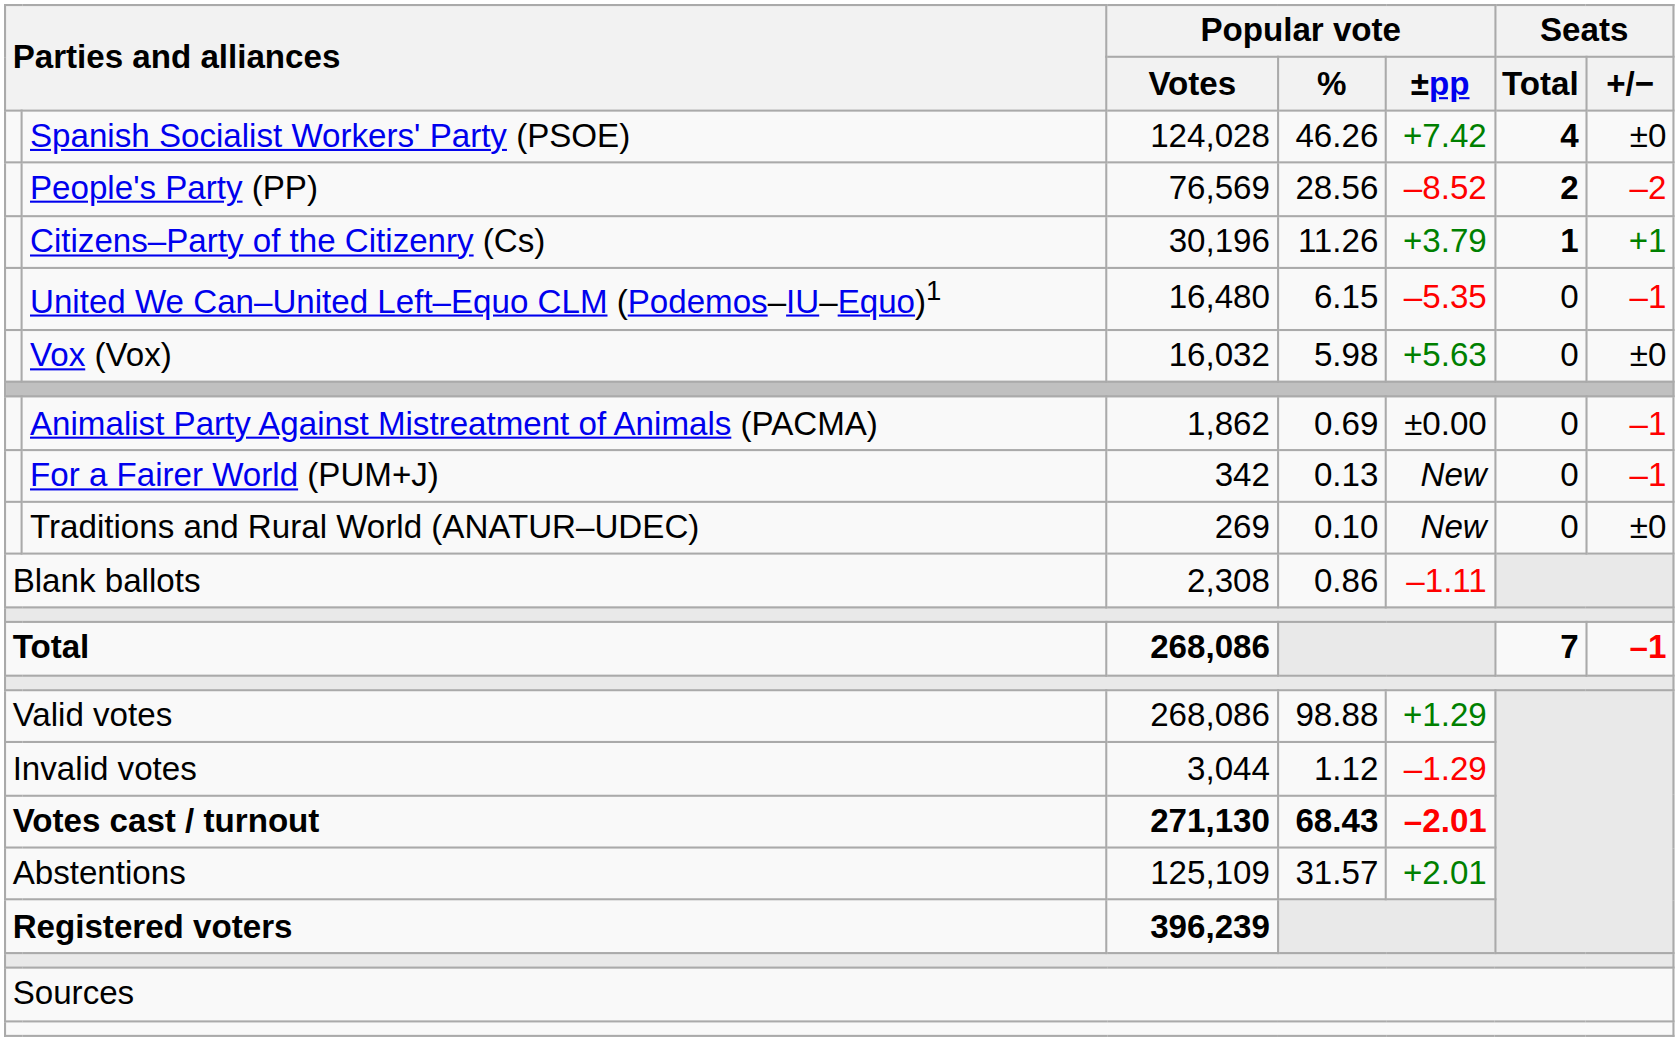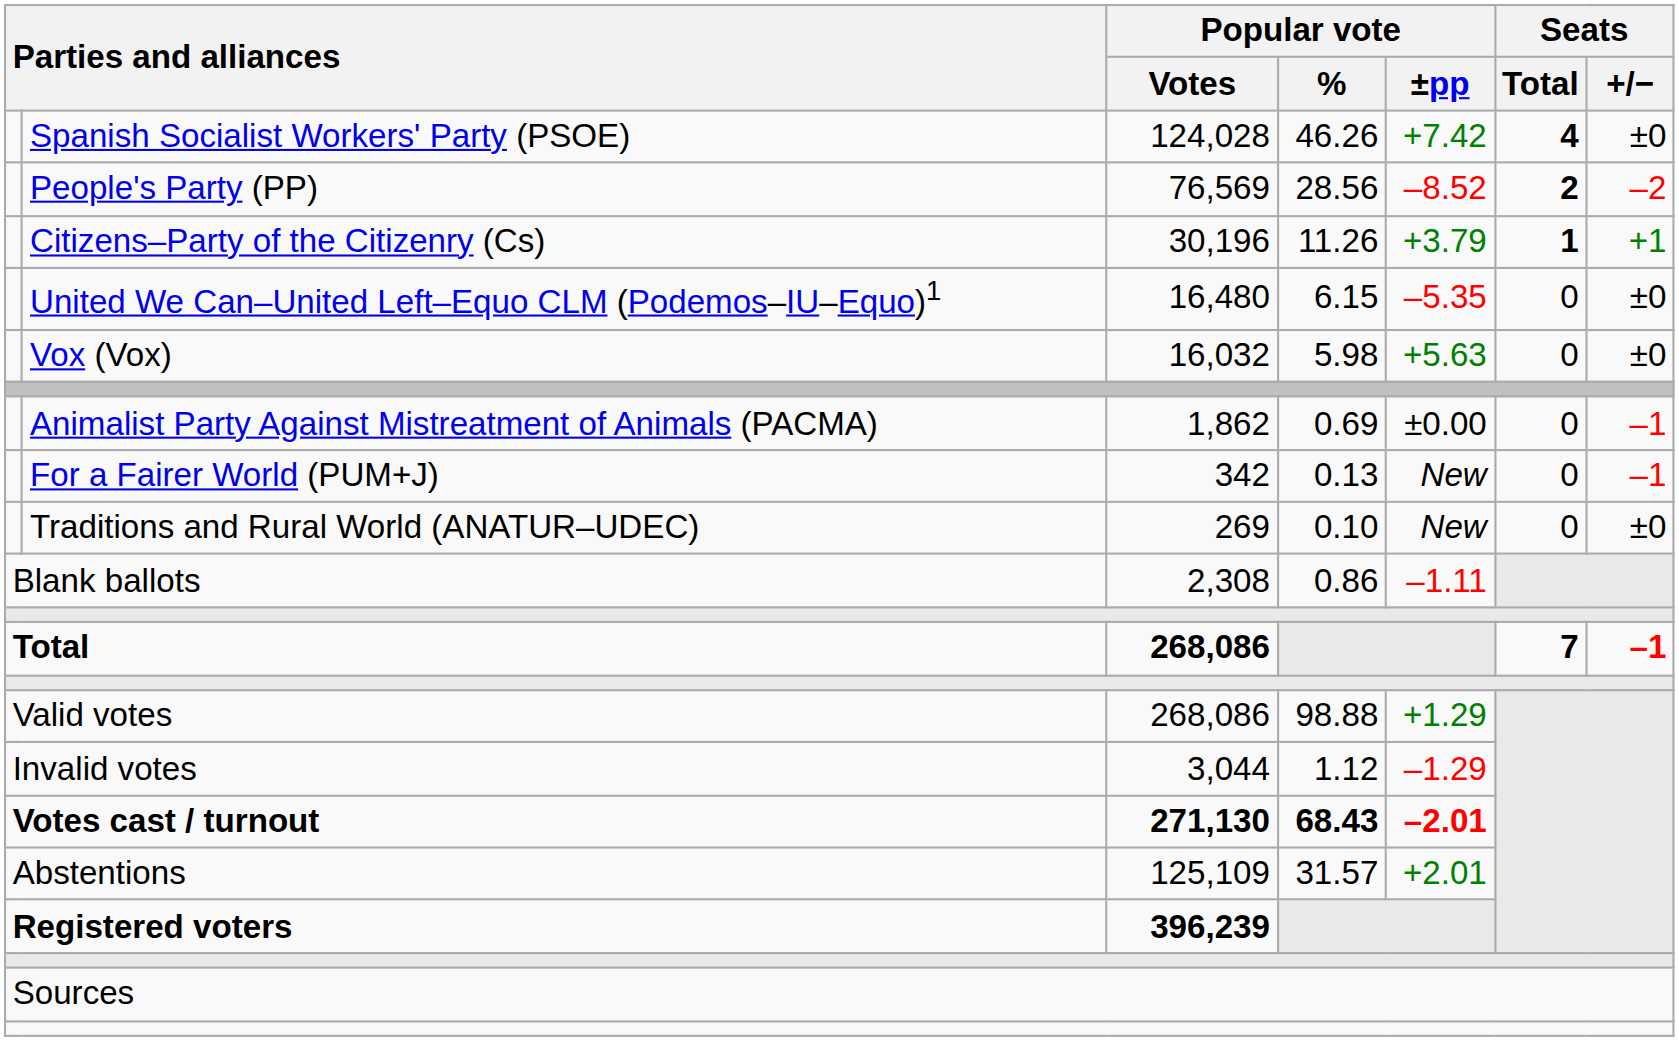(1648, 297) –1 -> (1648, 297) ±0
